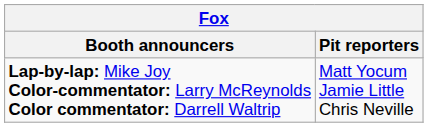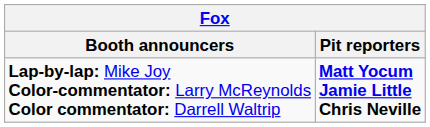(366, 90) normal -> (370, 90) bold
